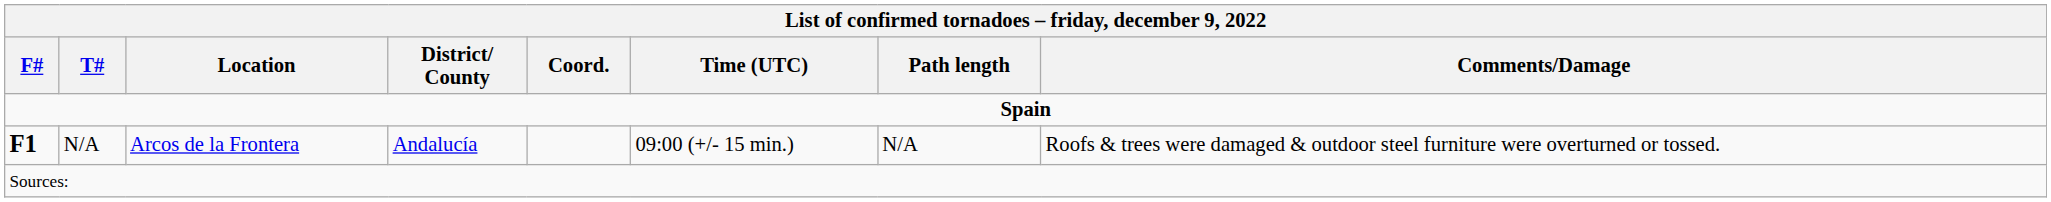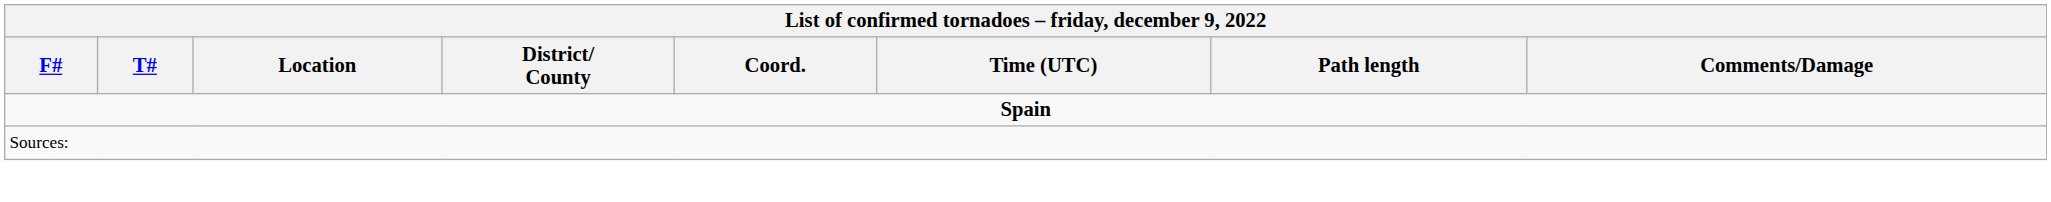- row: (23, 144)
